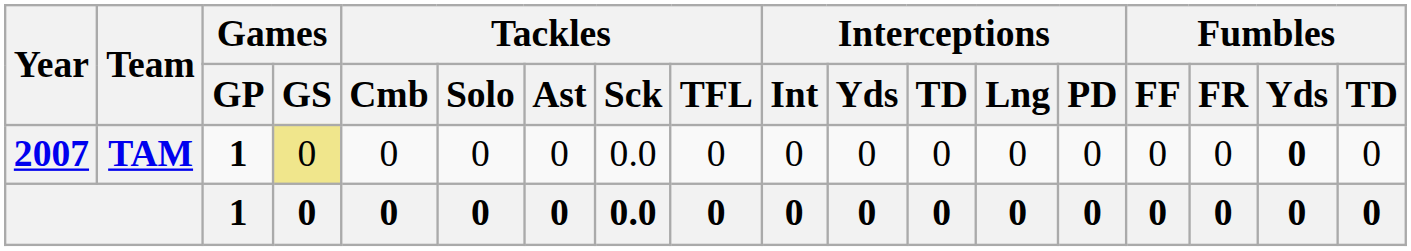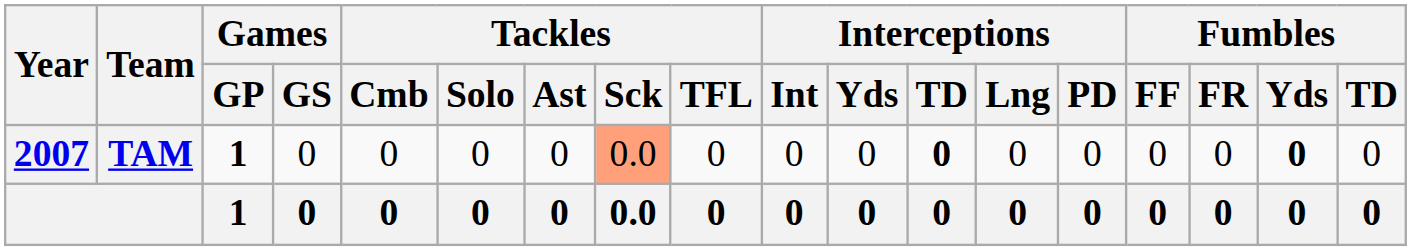(307, 153) khaki background -> (307, 153) no background
(633, 153) no background -> (633, 153) lightsalmon background
(942, 153) normal -> (942, 153) bold
